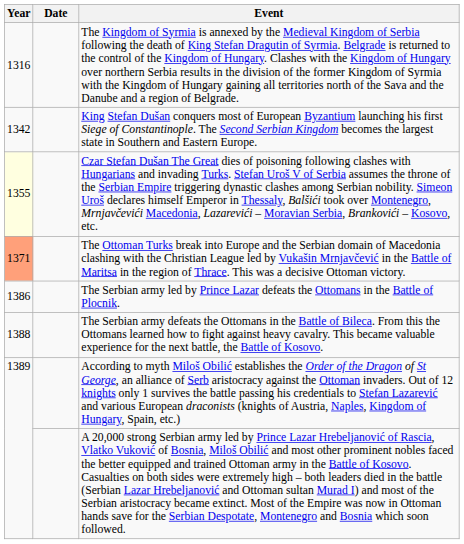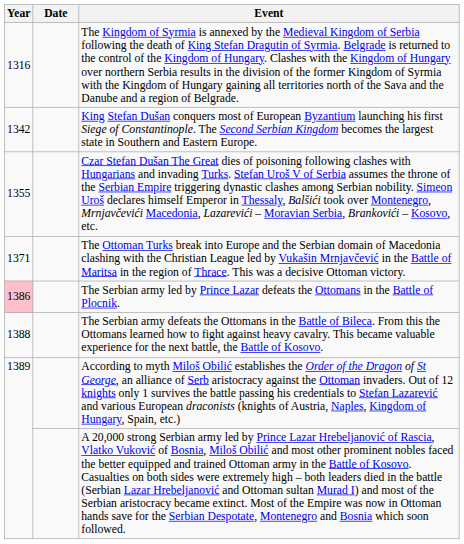(19, 194) lightyellow background -> (19, 194) no background
(19, 258) lightsalmon background -> (19, 258) no background
(19, 296) no background -> (19, 296) pink background
